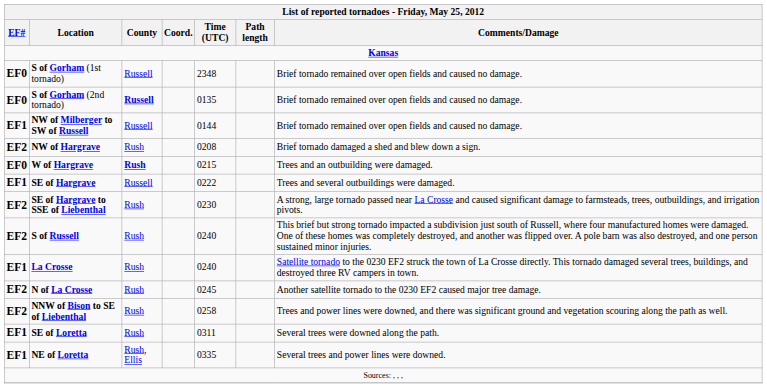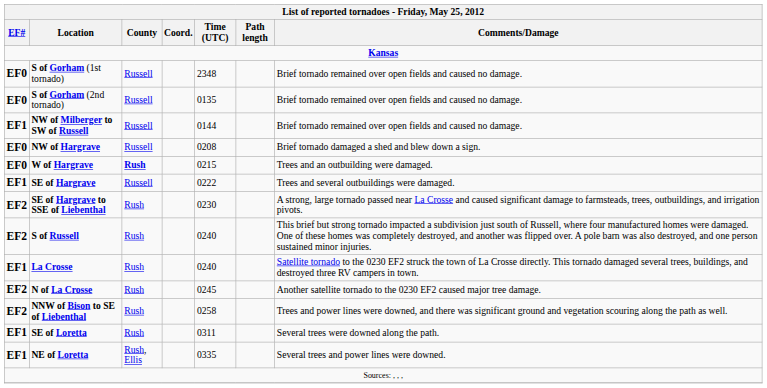(139, 100) bold -> (138, 100) normal
(17, 147) EF2 -> (17, 147) EF0
(134, 147) Rush -> (138, 147) Russell
